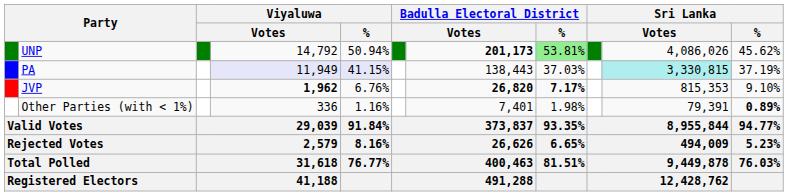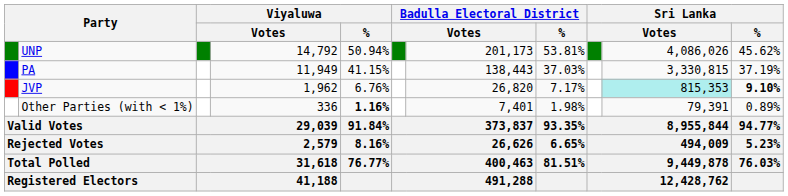(509, 51) bold -> (509, 51) normal
(564, 51) lightgreen background -> (564, 51) no background
(317, 70) lavender background -> (317, 70) no background
(368, 70) lavender background -> (368, 70) no background
(698, 70) paleturquoise background -> (698, 70) no background
(320, 88) bold -> (320, 88) normal
(512, 88) bold -> (512, 88) normal
(567, 88) bold -> (567, 88) normal
(705, 88) no background -> (705, 88) paleturquoise background
(763, 88) normal -> (763, 88) bold
(372, 107) normal -> (372, 107) bold
(763, 107) bold -> (763, 107) normal
